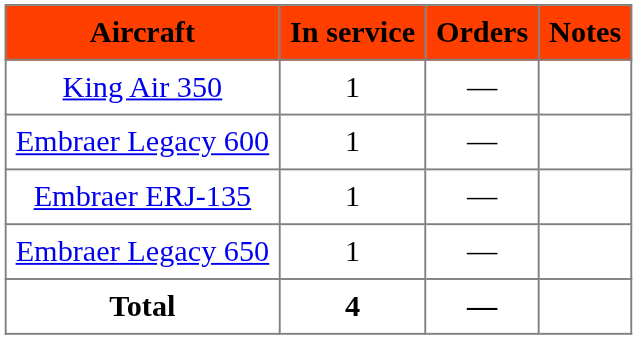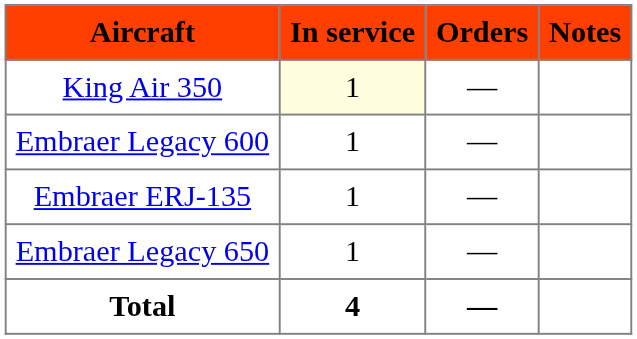(353, 86) no background -> (353, 86) lightyellow background
